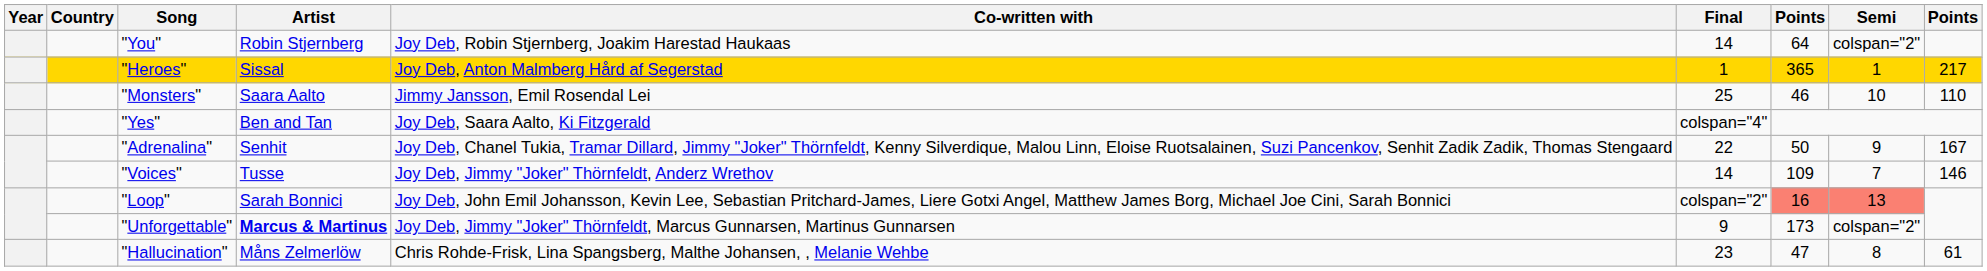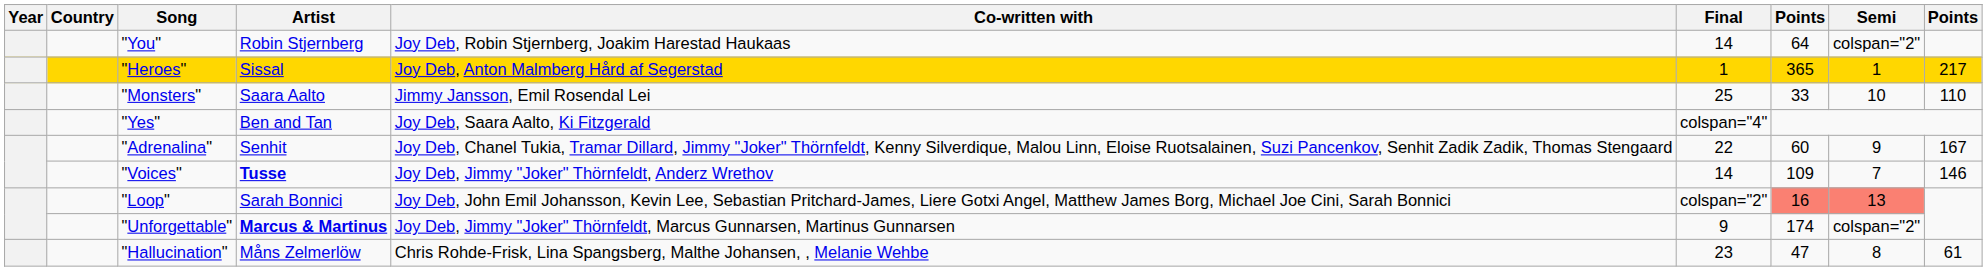(1800, 95) 46 -> (1800, 95) 33
(1800, 148) 50 -> (1800, 148) 60
(262, 174) normal -> (263, 174) bold
(1800, 226) 173 -> (1800, 226) 174
